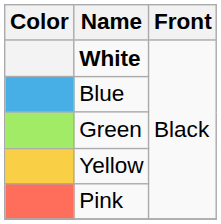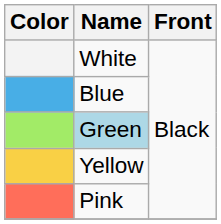(110, 58) bold -> (108, 58) normal
(111, 129) no background -> (111, 129) lightblue background
